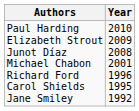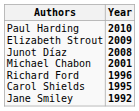(120, 64) normal -> (120, 64) bold
